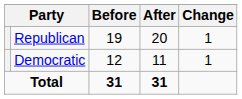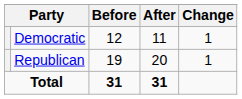rows swapped: (49, 37) <-> (50, 60)
